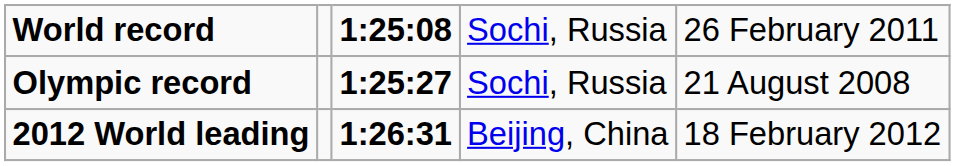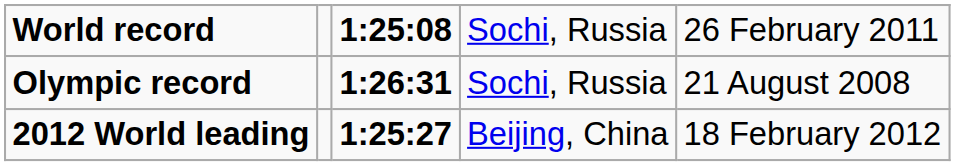(396, 82) 1:25:27 -> (396, 82) 1:26:31
(396, 133) 1:26:31 -> (396, 133) 1:25:27
